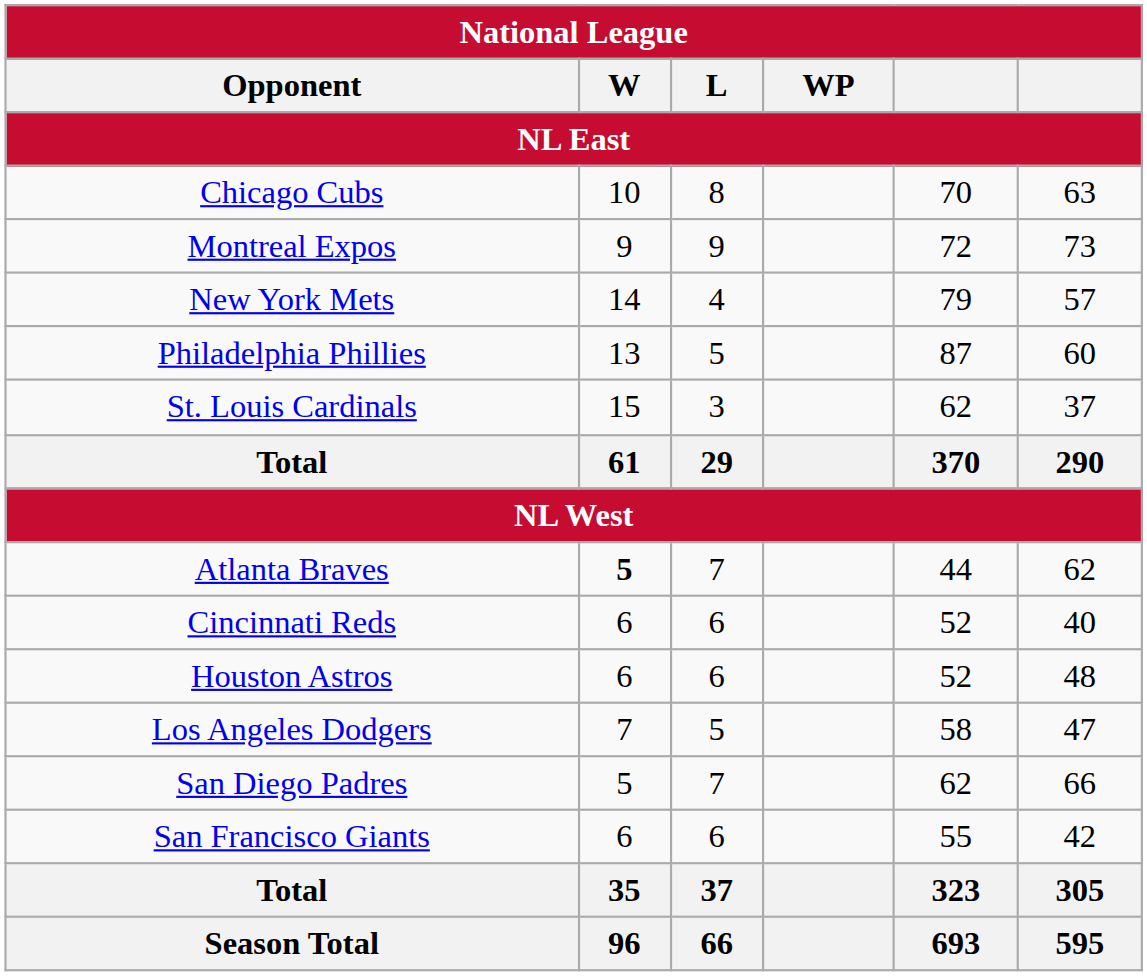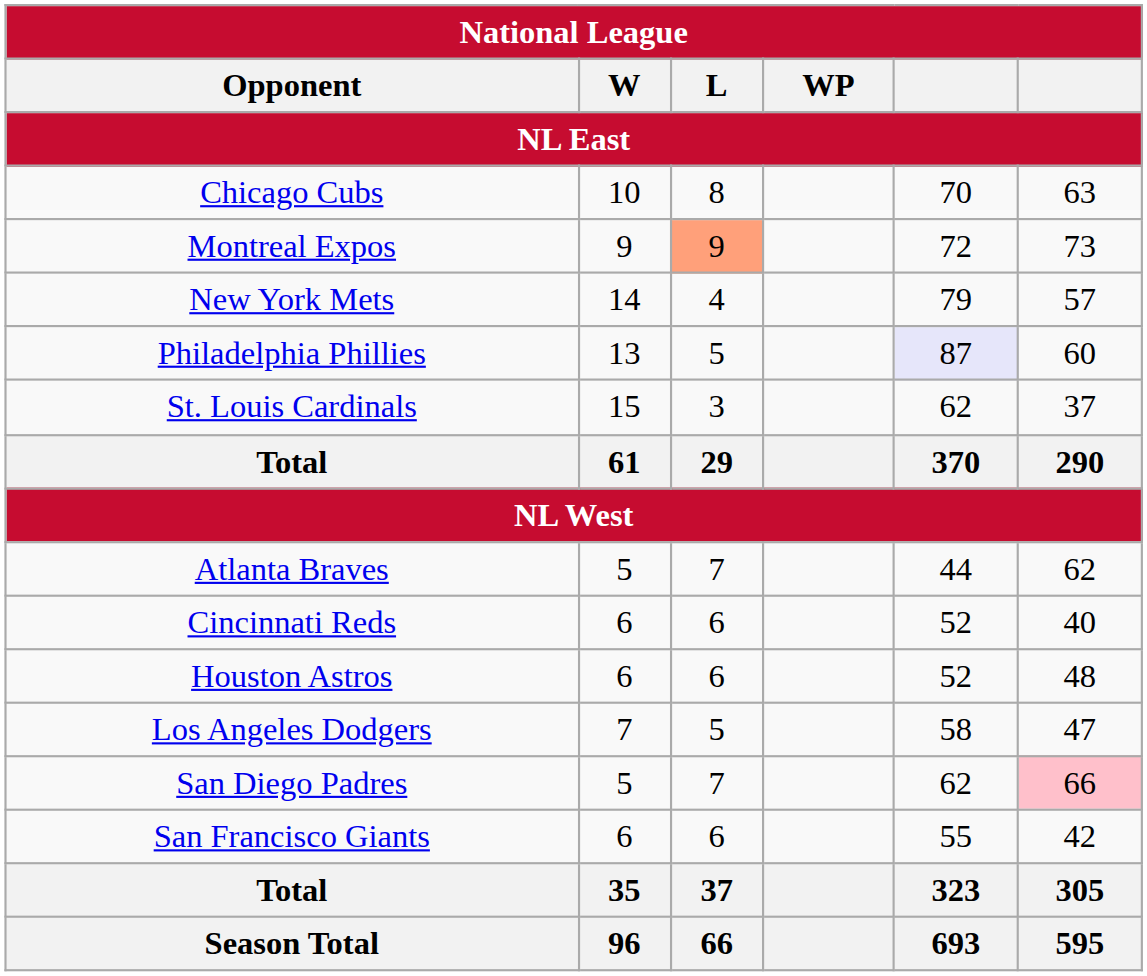(717, 245) no background -> (717, 245) lightsalmon background
(956, 353) no background -> (956, 353) lavender background
(624, 567) bold -> (624, 567) normal
(1080, 782) no background -> (1080, 782) pink background
